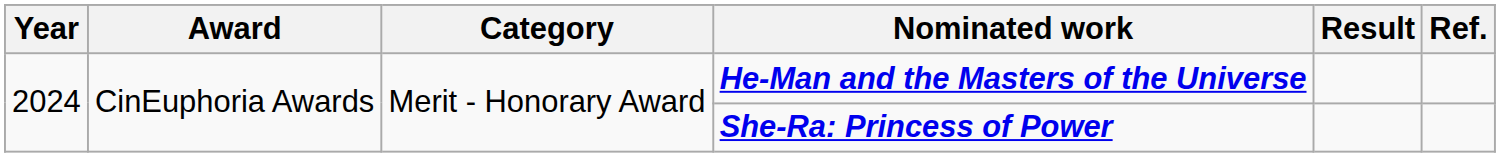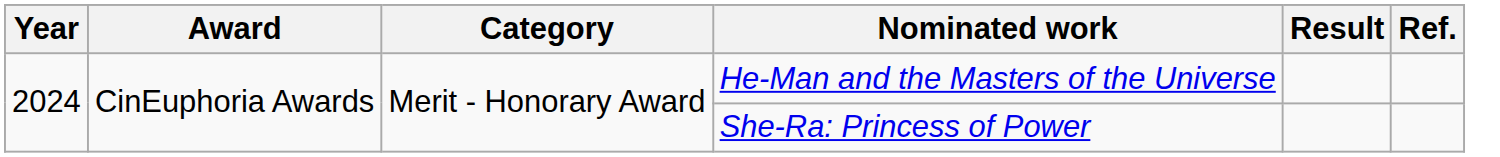(1013, 77) bold -> (998, 77) normal
(916, 126) bold -> (905, 126) normal
